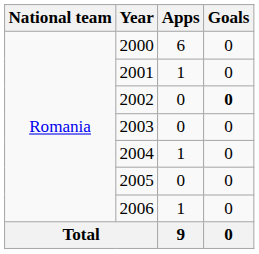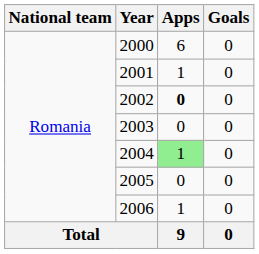(181, 99) normal -> (181, 99) bold
(229, 99) bold -> (229, 99) normal
(181, 153) no background -> (181, 153) lightgreen background
